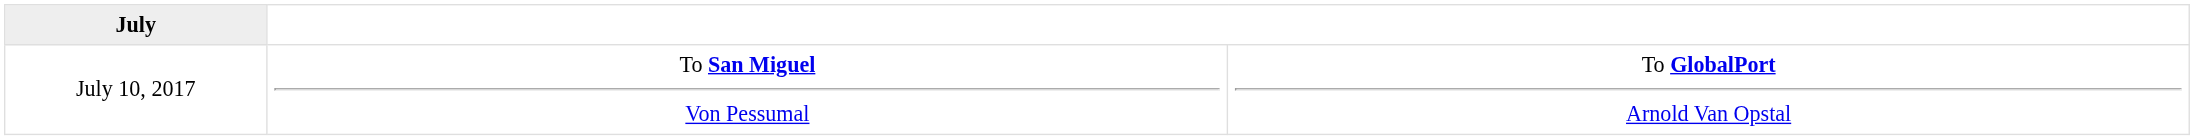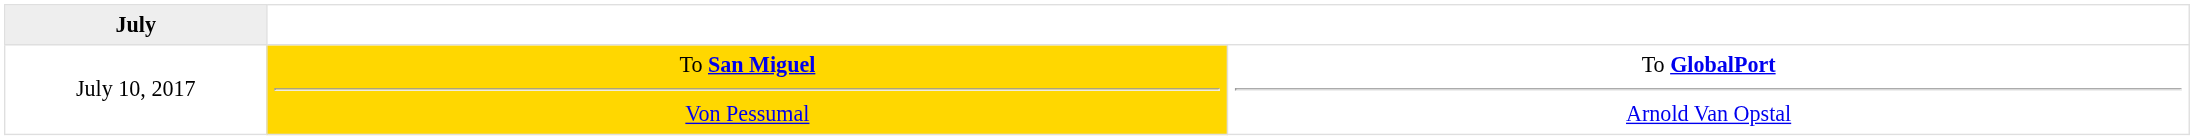(747, 89) no background -> (747, 89) gold background
